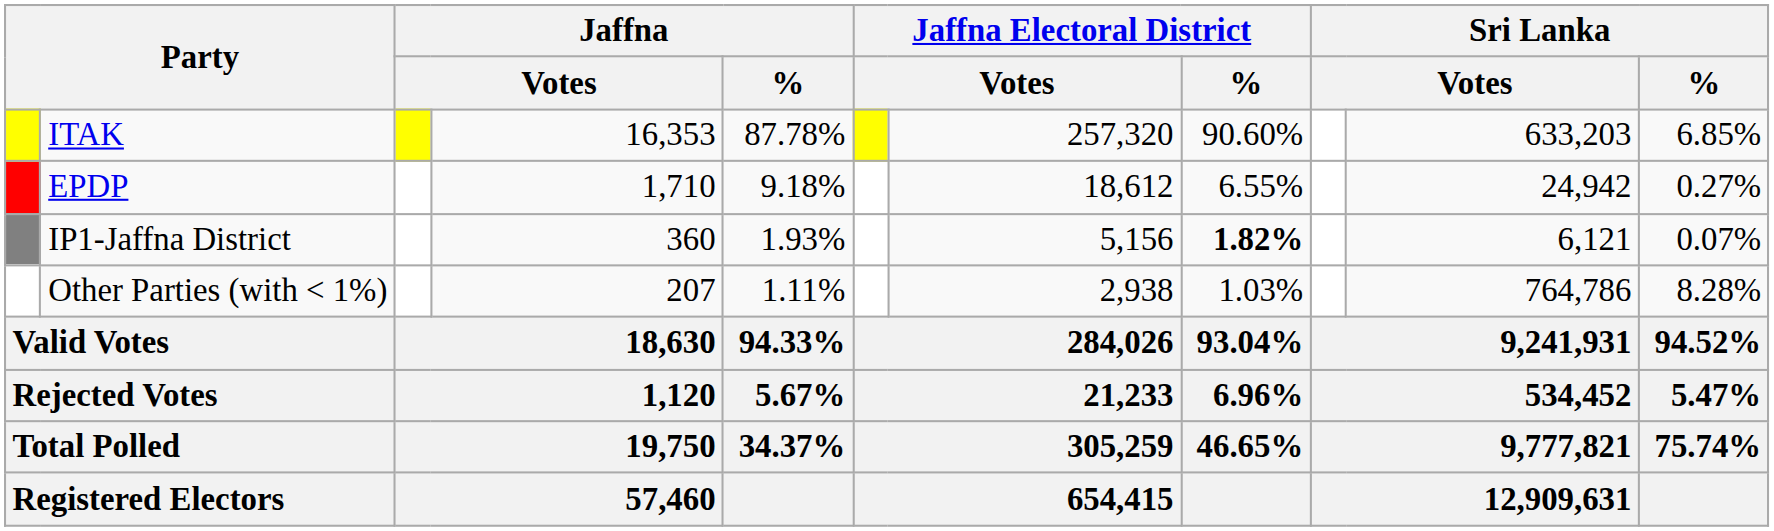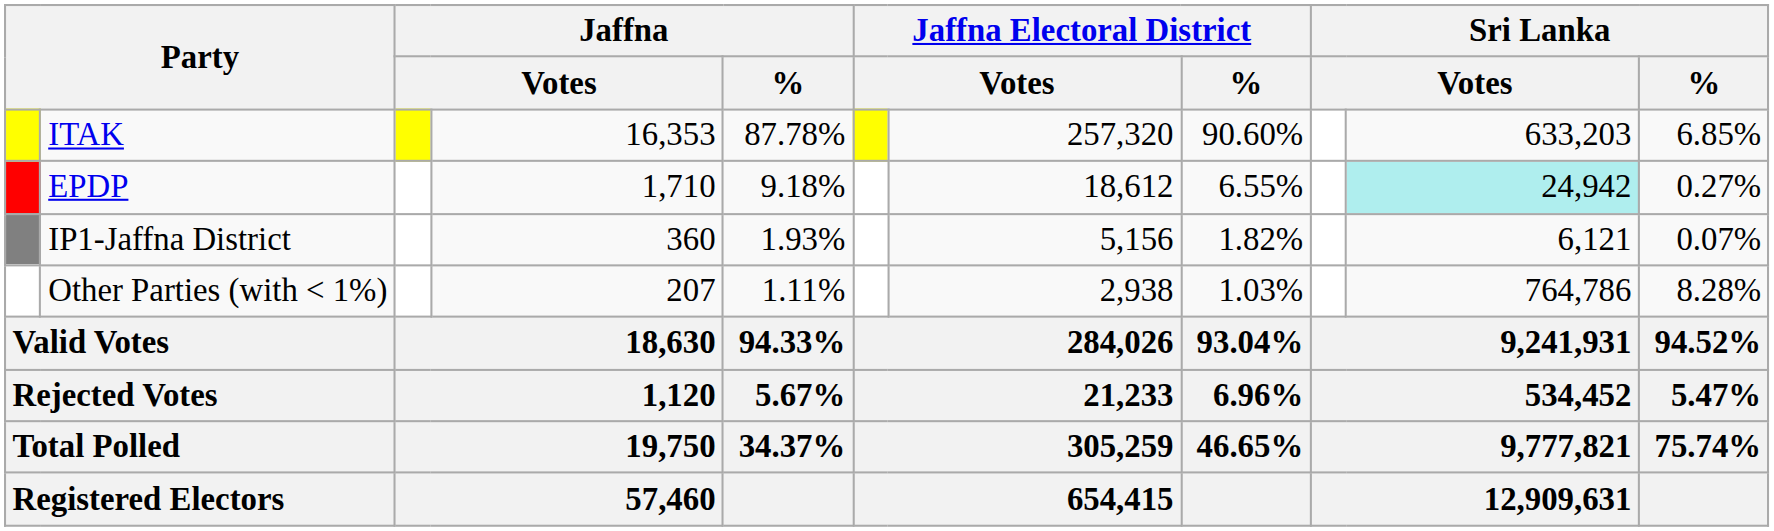(1586, 186) no background -> (1586, 186) paleturquoise background
(1258, 238) bold -> (1261, 238) normal
